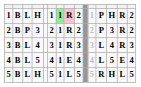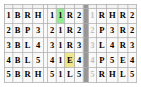(27, 15) L -> (28, 15) R
(69, 15) pink background -> (70, 15) no background
(101, 15) P -> (102, 15) R
(69, 60) no background -> (70, 60) khaki background
(101, 60) L -> (102, 60) P
(27, 75) L -> (28, 75) R
